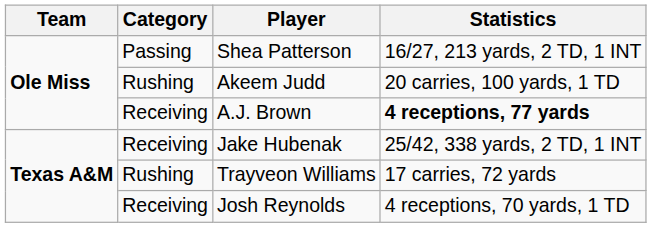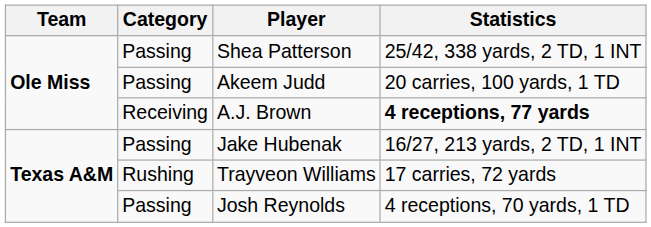(513, 51) 16/27, 213 yards, 2 TD, 1 INT -> (513, 51) 25/42, 338 yards, 2 TD, 1 INT
(158, 82) Rushing -> (157, 82) Passing
(165, 144) Receiving -> (157, 144) Passing
(513, 144) 25/42, 338 yards, 2 TD, 1 INT -> (513, 144) 16/27, 213 yards, 2 TD, 1 INT
(165, 206) Receiving -> (157, 206) Passing
